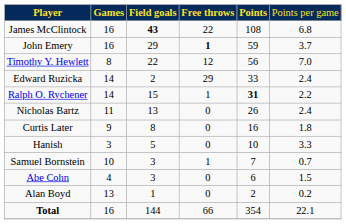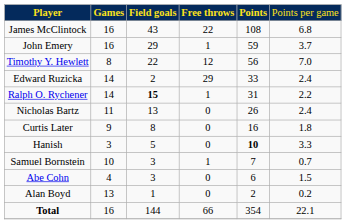(153, 29) bold -> (153, 29) normal
(208, 45) bold -> (208, 45) normal
(153, 95) normal -> (153, 95) bold
(253, 95) bold -> (253, 95) normal
(253, 144) normal -> (253, 144) bold
